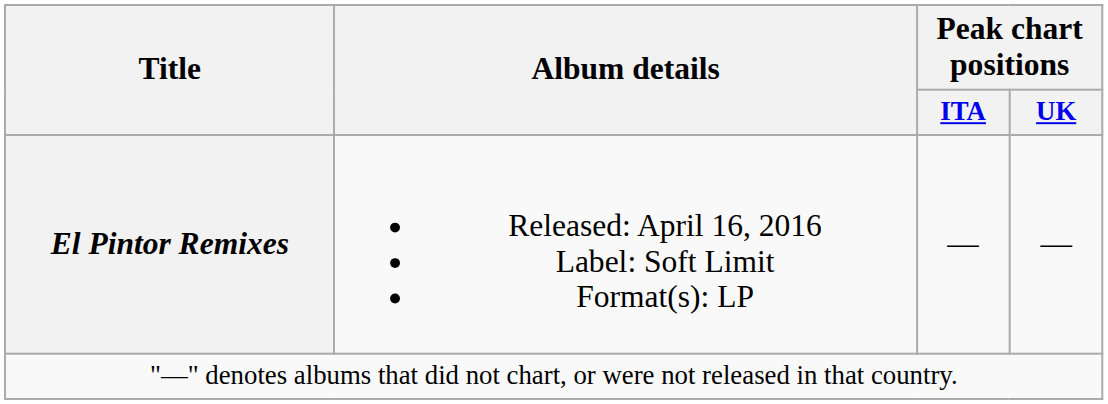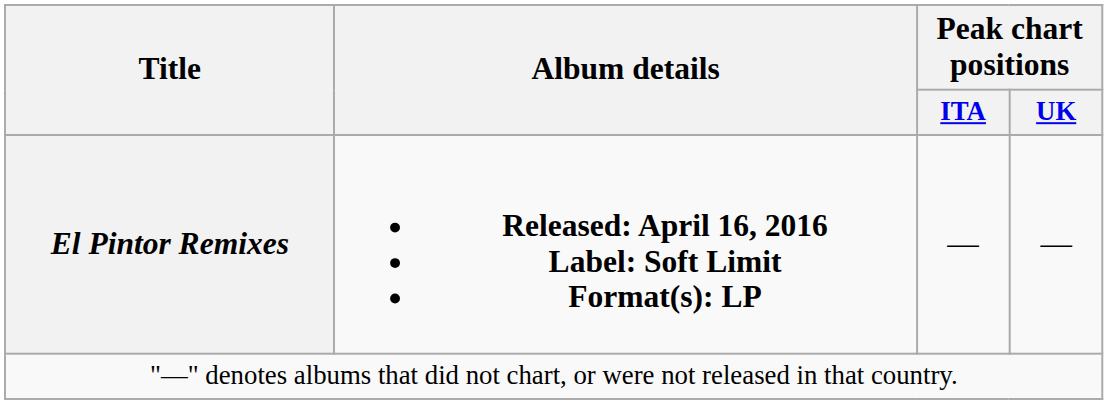(626, 262) normal -> (626, 262) bold
